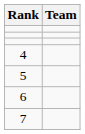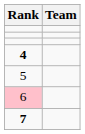(23, 55) normal -> (23, 55) bold
(23, 97) no background -> (23, 97) pink background
(23, 119) normal -> (23, 119) bold
